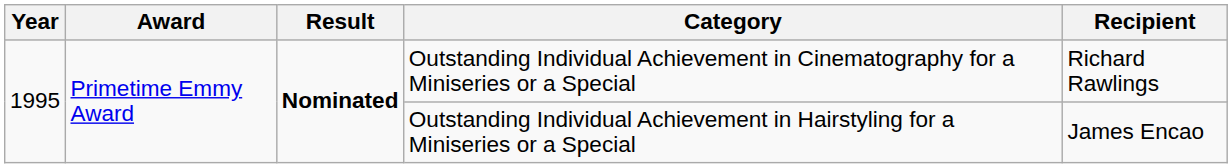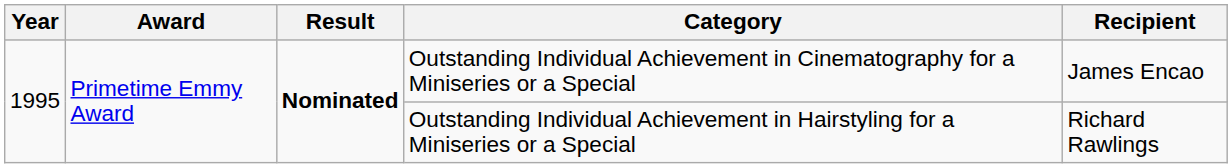(1113, 70) Richard Rawlings -> (1136, 70) James Encao
(1136, 132) James Encao -> (1113, 132) Richard Rawlings
